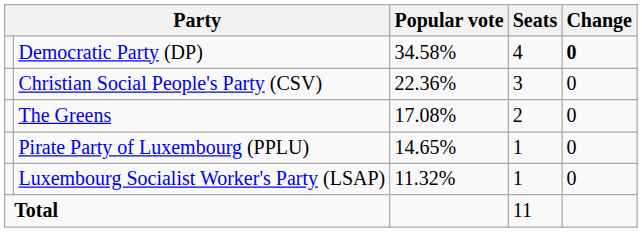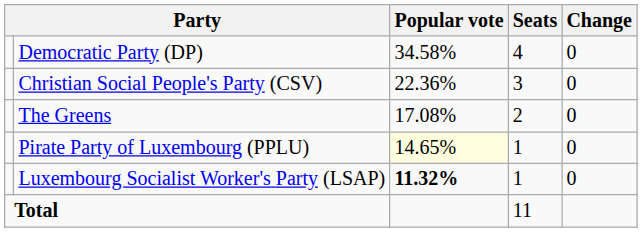(571, 52) bold -> (571, 52) normal
(425, 147) no background -> (425, 147) lightyellow background
(425, 178) normal -> (426, 178) bold
